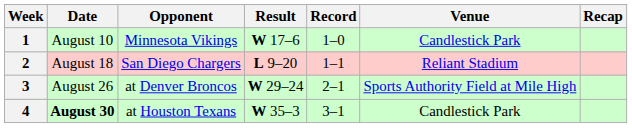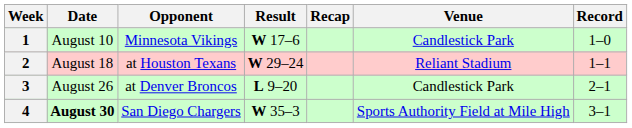columns swapped: (333, 16) <-> (603, 16)
(181, 63) San Diego Chargers -> (181, 63) at Houston Texans
(276, 63) L 9–20 -> (276, 63) W 29–24
(276, 87) W 29–24 -> (276, 87) L 9–20
(470, 87) Sports Authority Field at Mile High -> (463, 87) Candlestick Park
(181, 110) at Houston Texans -> (181, 110) San Diego Chargers
(470, 110) Candlestick Park -> (463, 110) Sports Authority Field at Mile High
